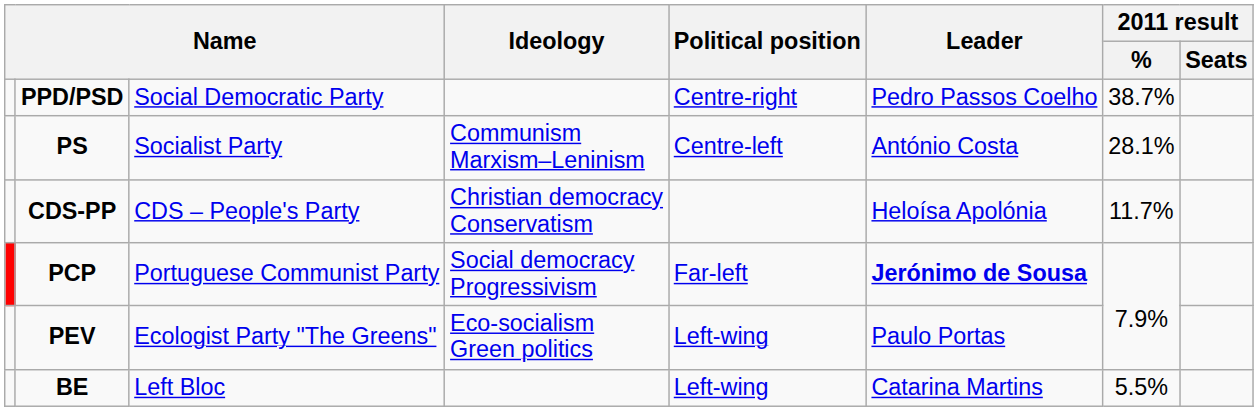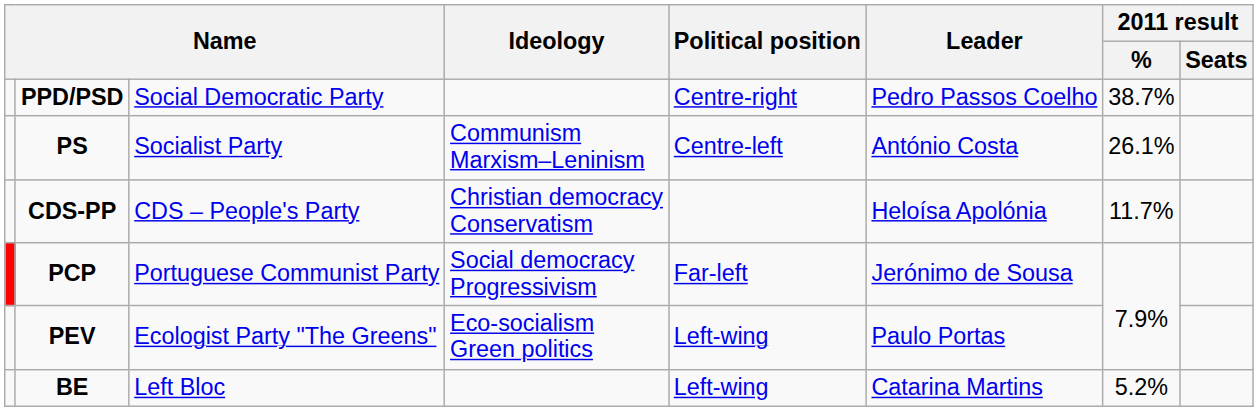(1141, 147) 28.1% -> (1141, 147) 26.1%
(979, 273) bold -> (972, 273) normal
(1141, 387) 5.5% -> (1141, 387) 5.2%
